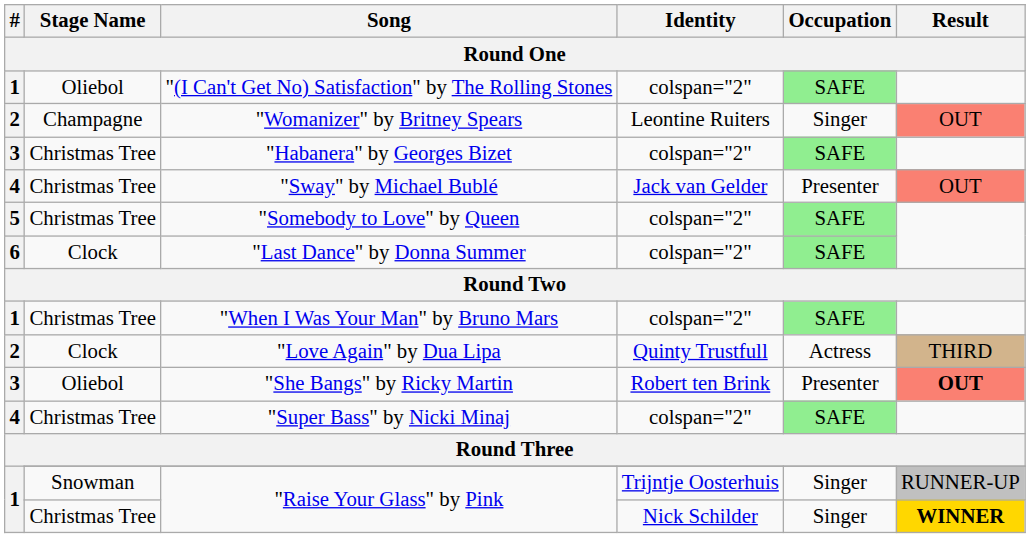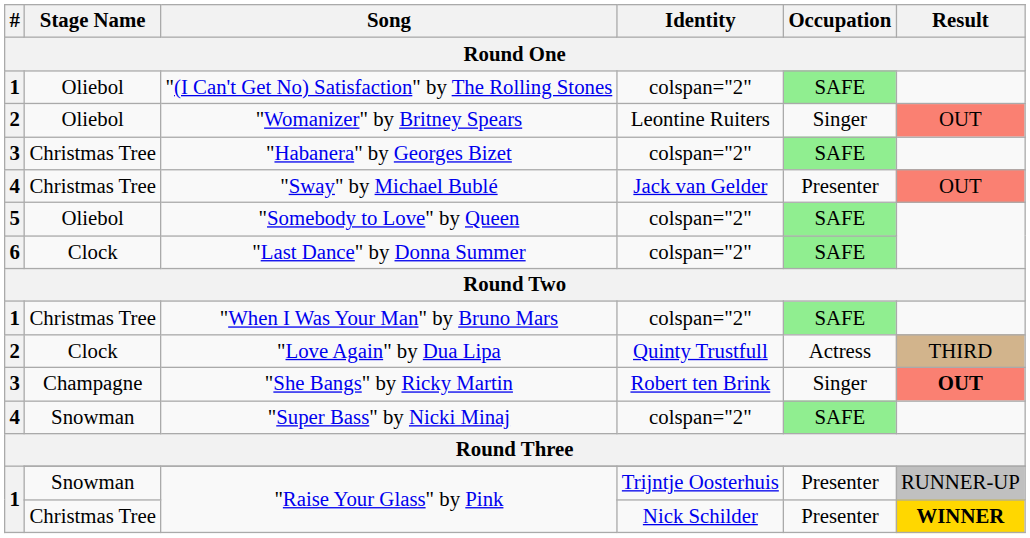(93, 119) Champagne -> (93, 119) Oliebol
(93, 218) Christmas Tree -> (93, 218) Oliebol
(93, 383) Oliebol -> (93, 383) Champagne
(840, 383) Presenter -> (840, 383) Singer
(93, 416) Christmas Tree -> (93, 416) Snowman
(840, 482) Singer -> (840, 482) Presenter
(840, 515) Singer -> (840, 515) Presenter
